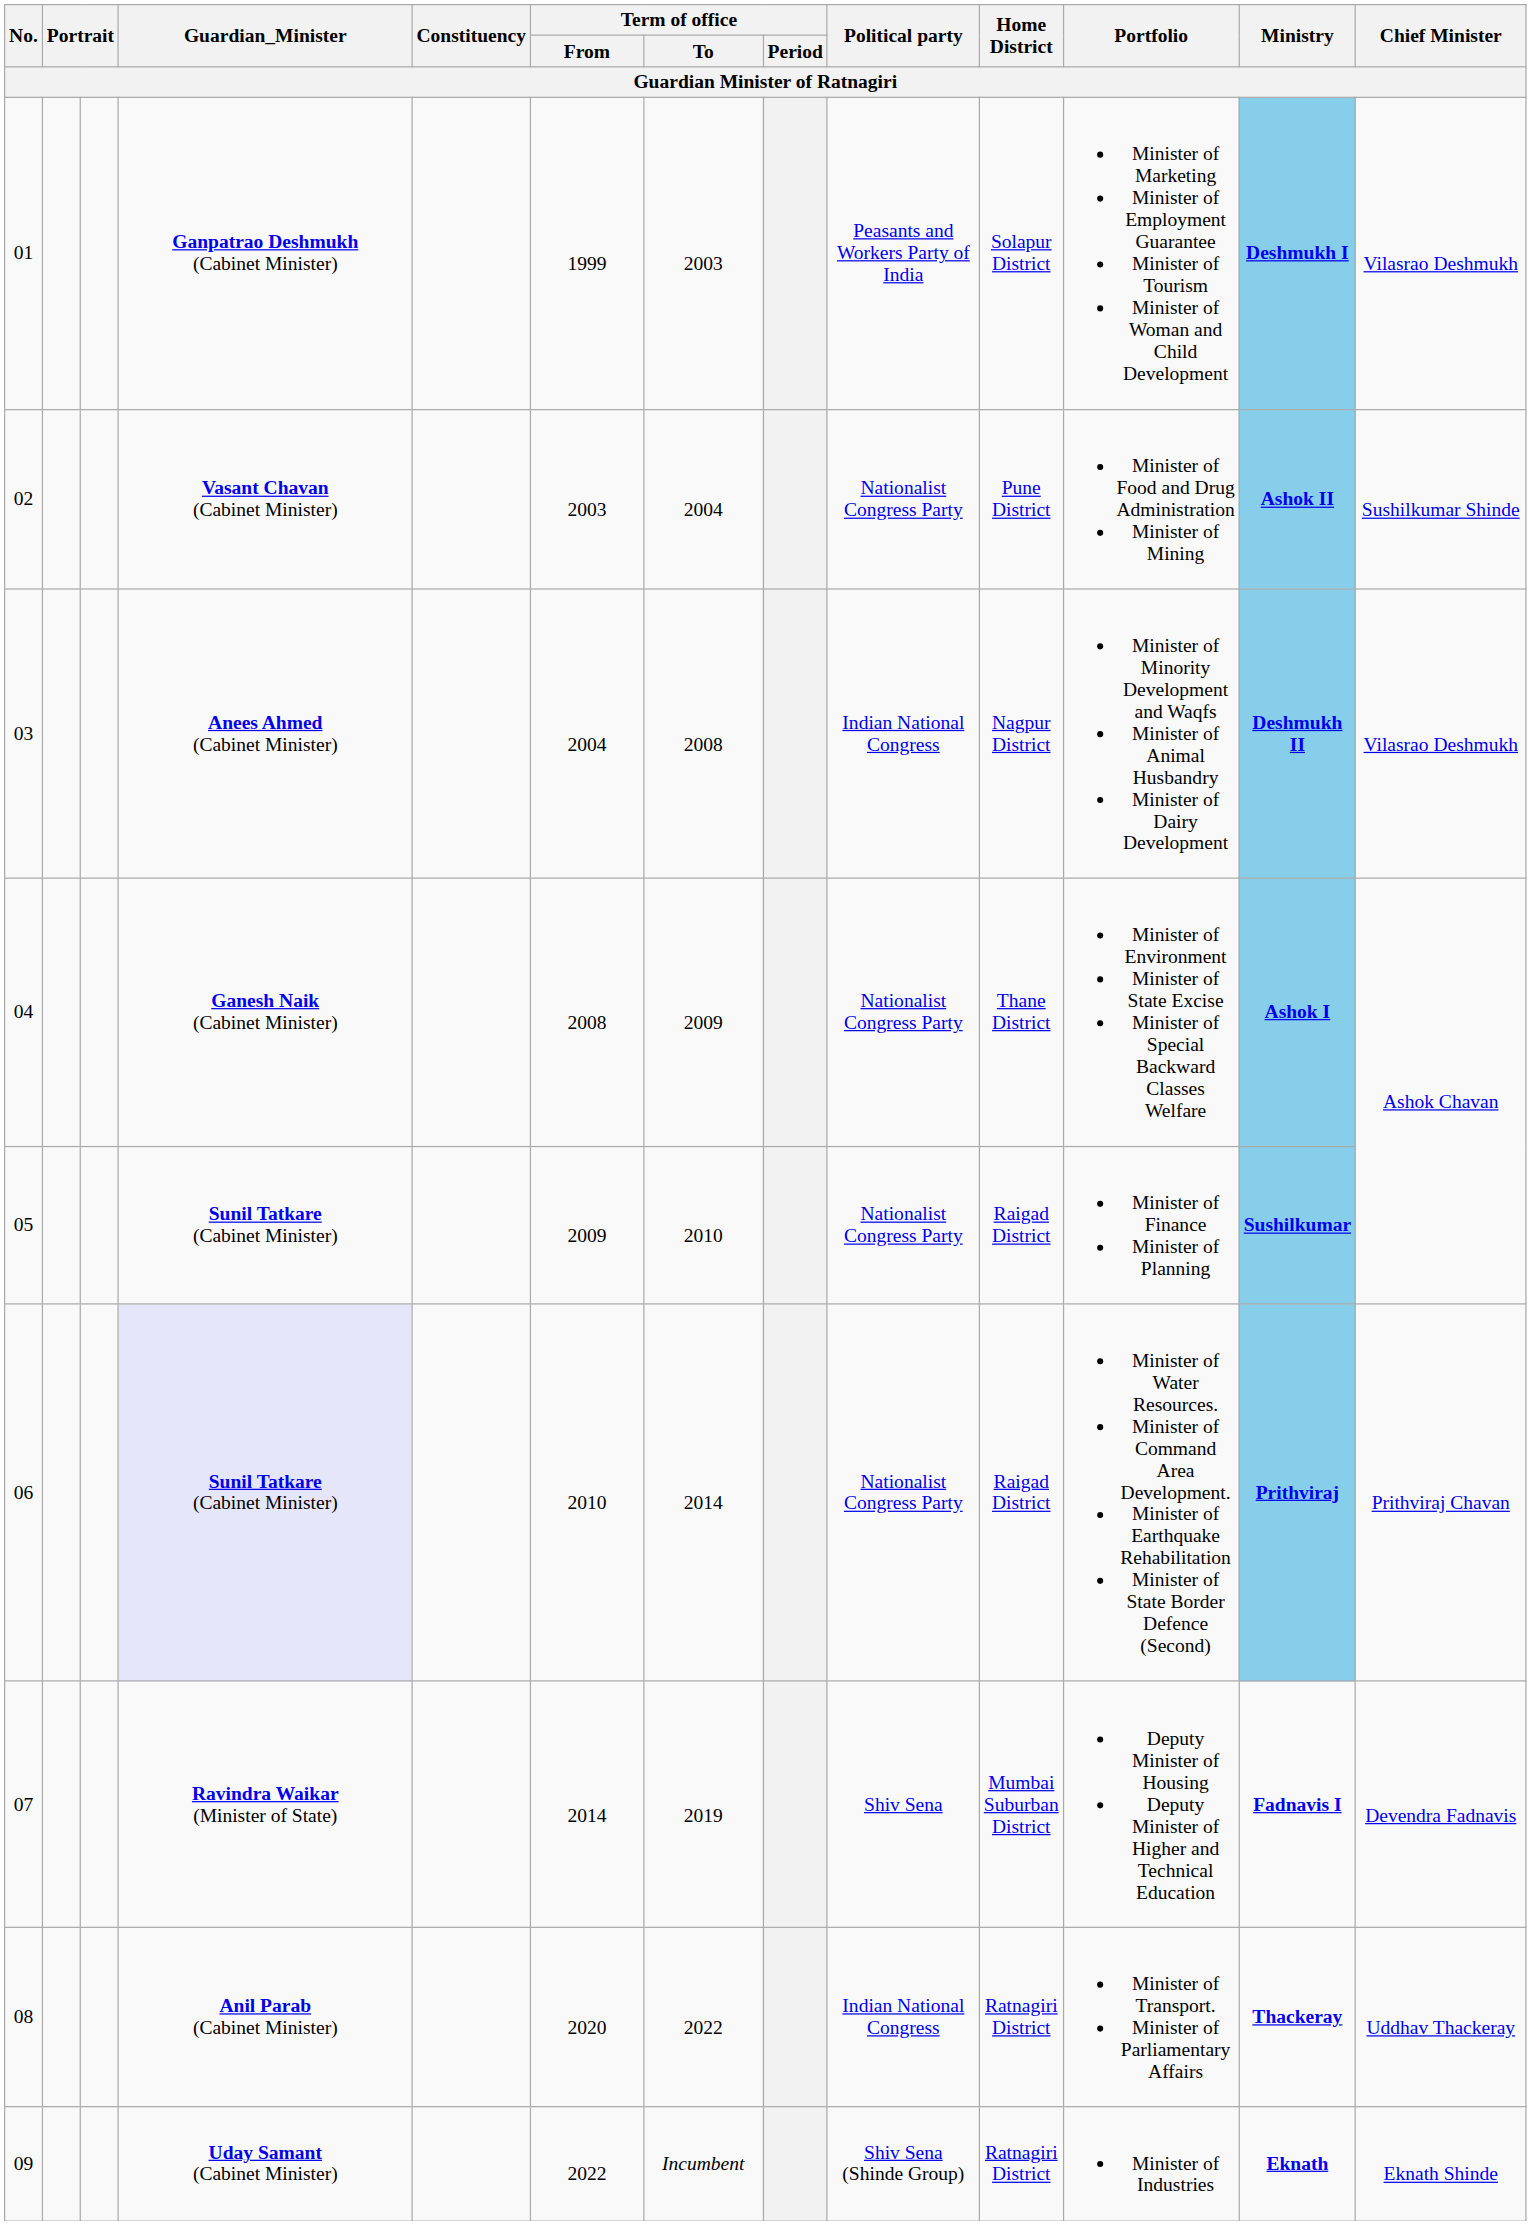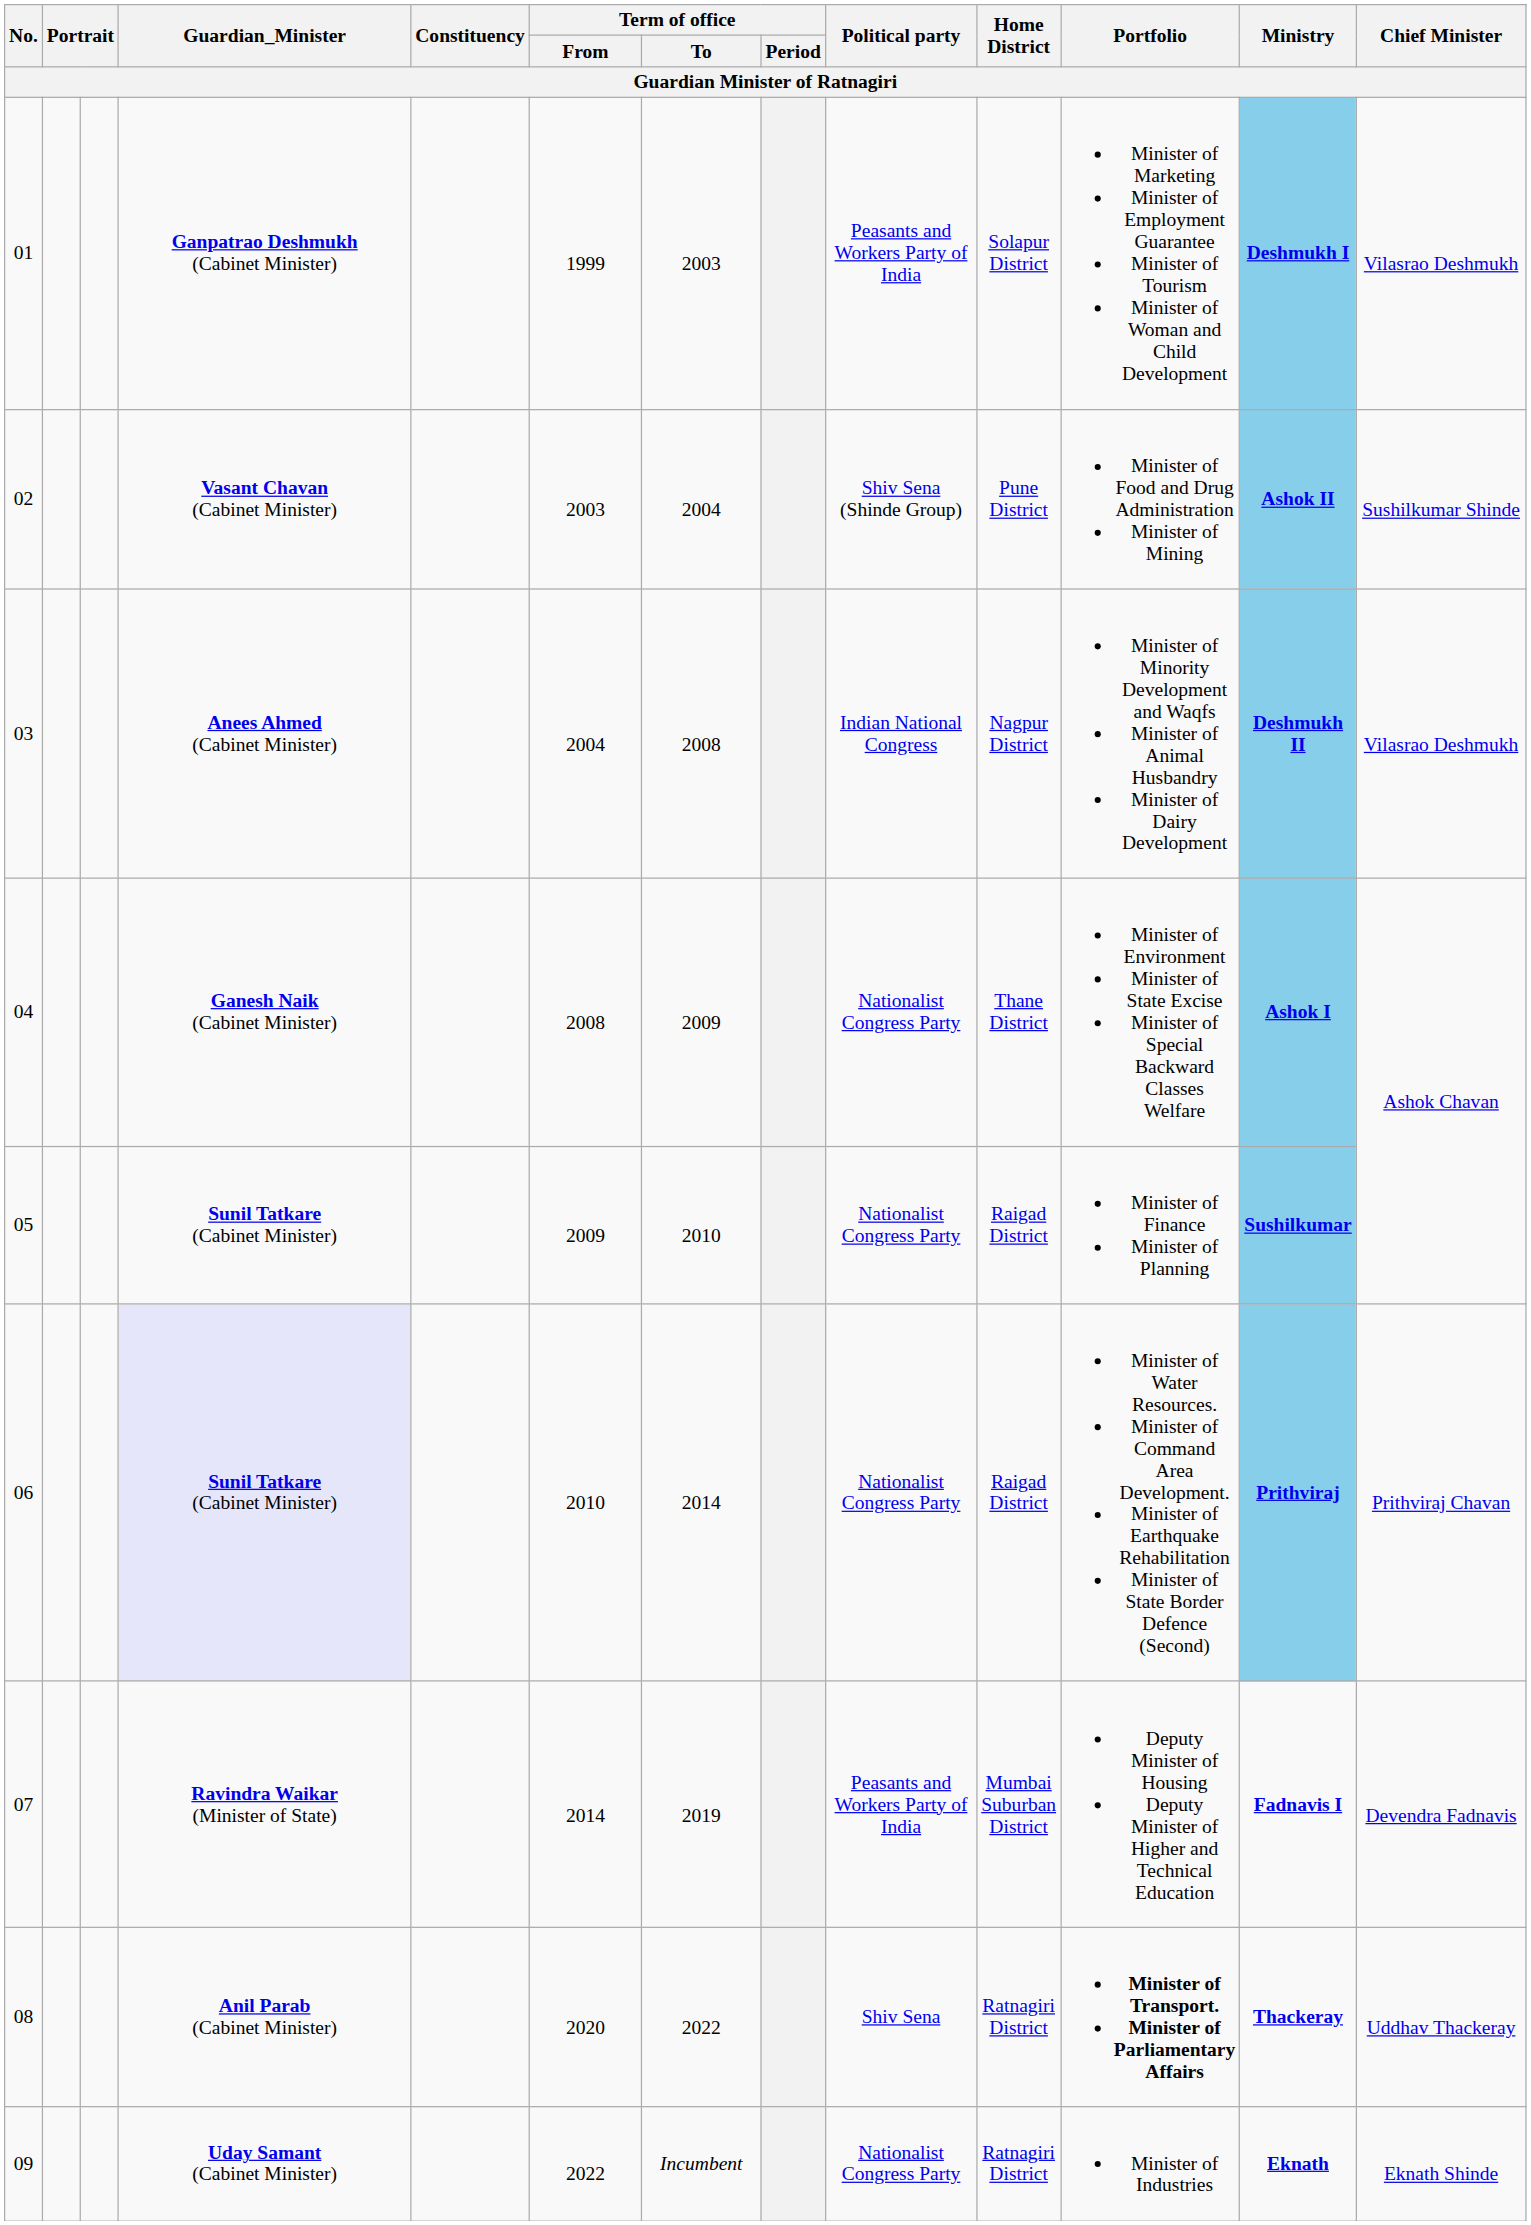(903, 498) Nationalist Congress Party -> (901, 498) Shiv Sena (Shinde Group)
(903, 1804) Shiv Sena -> (901, 1804) Peasants and Workers Party of India
(903, 2016) Indian National Congress -> (901, 2016) Shiv Sena
(1151, 2028) normal -> (1150, 2028) bold
(903, 2163) Shiv Sena (Shinde Group) -> (901, 2163) Nationalist Congress Party
